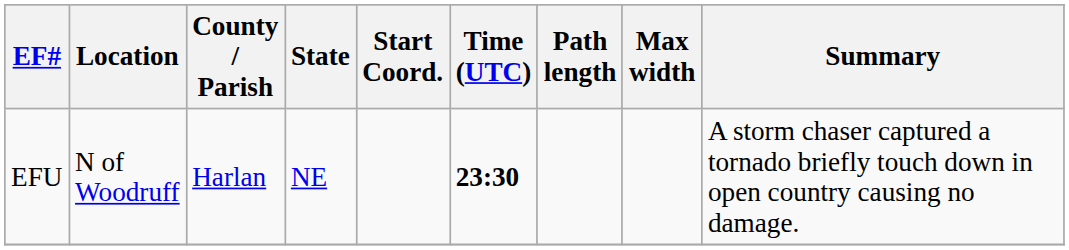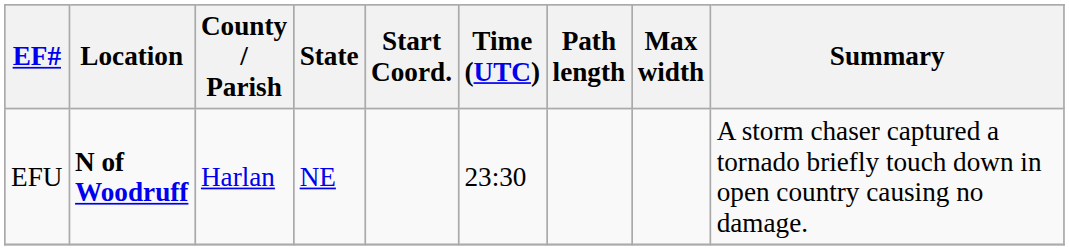(127, 176) normal -> (132, 176) bold
(487, 176) bold -> (495, 176) normal
